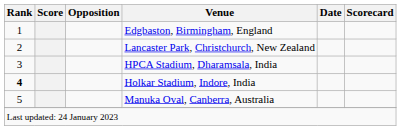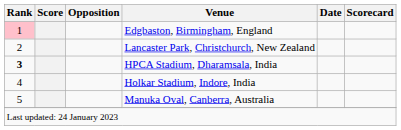(20, 30) no background -> (20, 30) pink background
(20, 64) normal -> (20, 64) bold
(20, 82) bold -> (20, 82) normal
